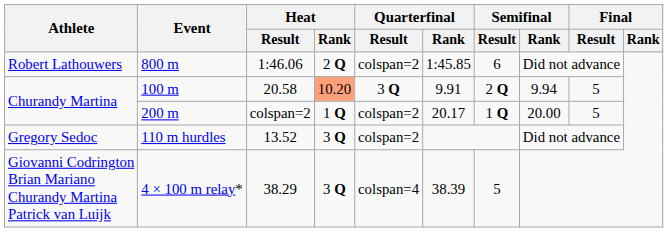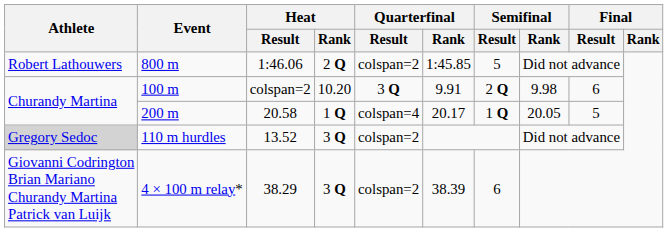(497, 64) 6 -> (497, 64) 5
(280, 89) 20.58 -> (280, 89) colspan=2
(334, 89) lightsalmon background -> (334, 89) no background
(544, 89) 9.94 -> (544, 89) 9.98
(596, 89) 5 -> (596, 89) 6
(280, 113) colspan=2 -> (280, 113) 20.58
(389, 113) colspan=2 -> (389, 113) colspan=4
(544, 113) 20.00 -> (544, 113) 20.05
(53, 138) no background -> (53, 138) lightgrey background
(389, 188) colspan=4 -> (389, 188) colspan=2
(497, 188) 5 -> (497, 188) 6
